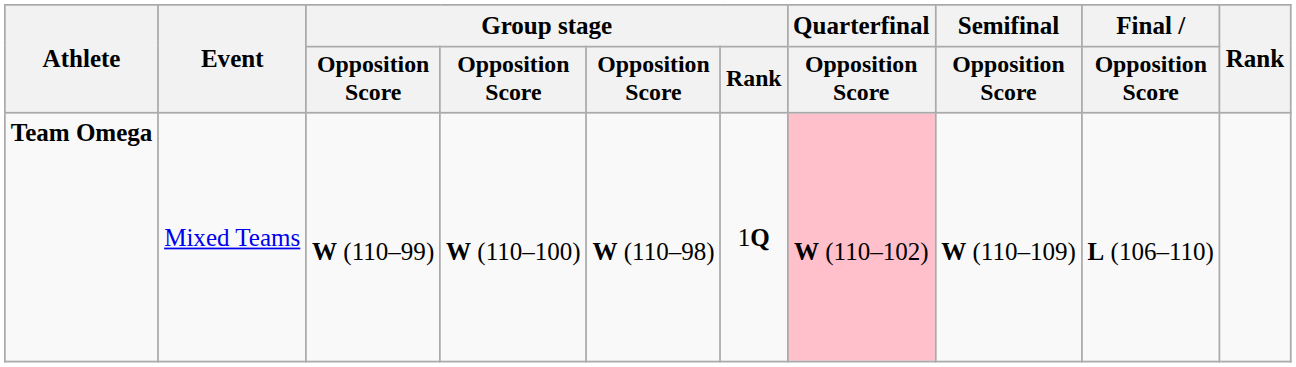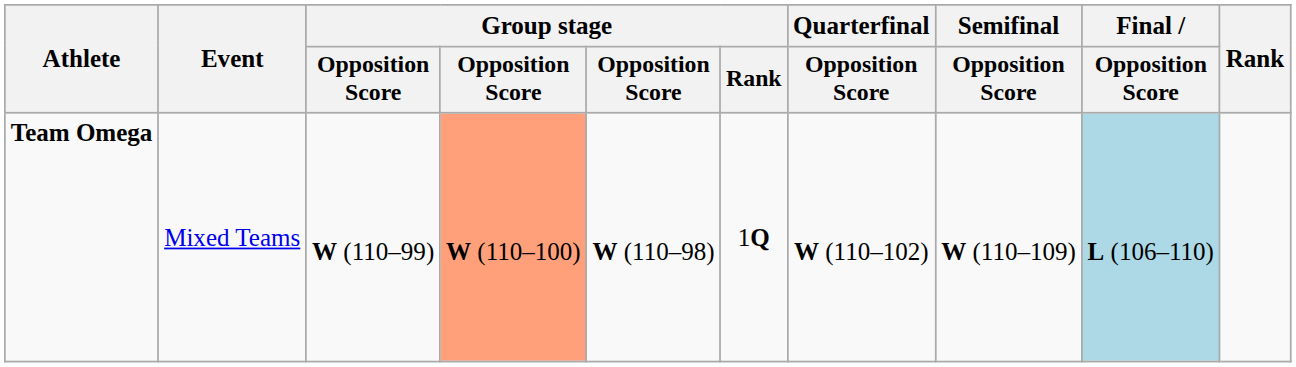(513, 252) no background -> (513, 252) lightsalmon background
(861, 252) pink background -> (861, 252) no background
(1151, 252) no background -> (1151, 252) lightblue background
